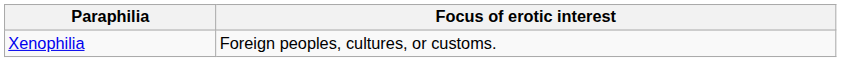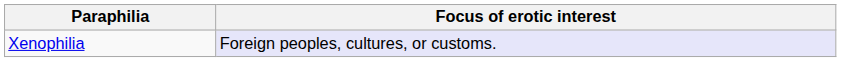(358, 43) no background -> (358, 43) lavender background
